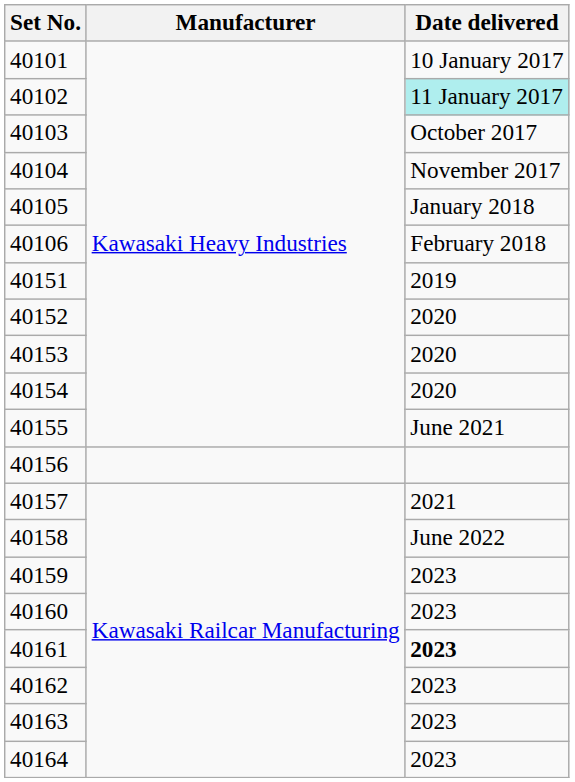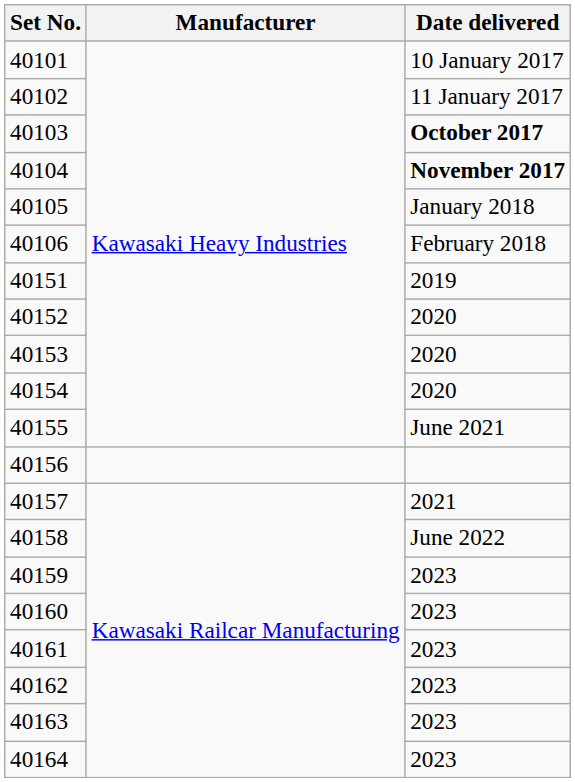(487, 96) paleturquoise background -> (487, 96) no background
(474, 133) normal -> (477, 133) bold
(485, 170) normal -> (488, 170) bold
(433, 648) bold -> (433, 648) normal
